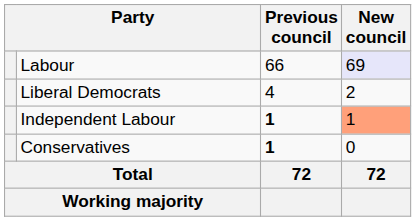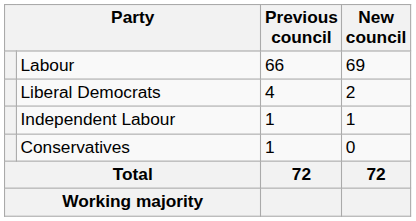(355, 65) lavender background -> (355, 65) no background
(270, 119) bold -> (270, 119) normal
(351, 119) lightsalmon background -> (351, 119) no background
(270, 147) bold -> (270, 147) normal
